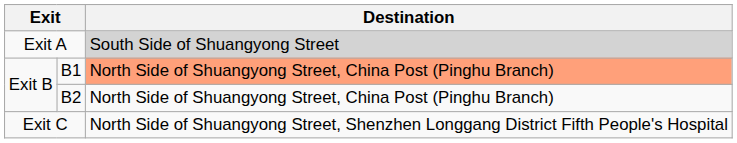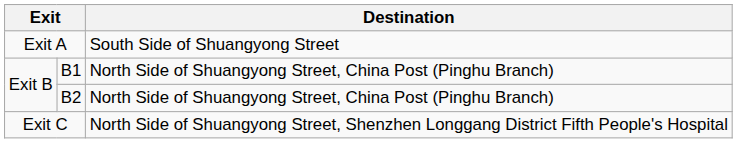(214, 44) lightgrey background -> (214, 44) no background
(322, 71) lightsalmon background -> (322, 71) no background
